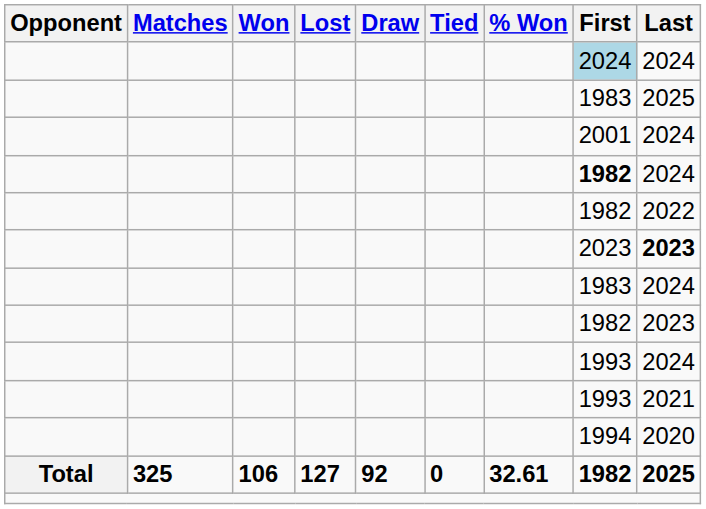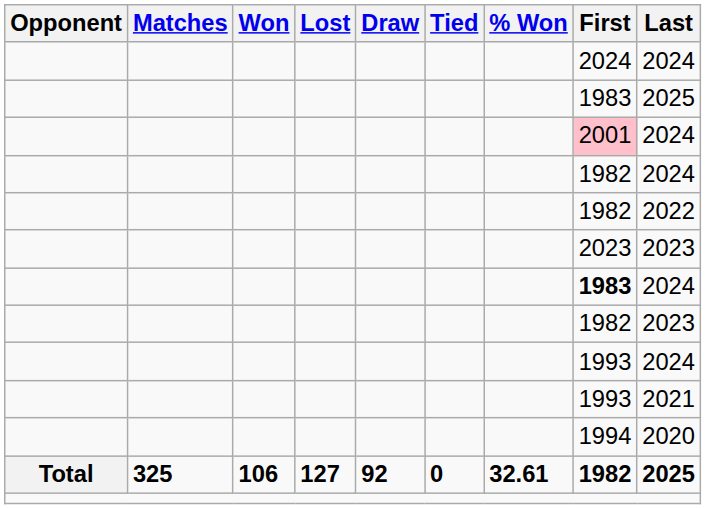(605, 60) lightblue background -> (605, 60) no background
(605, 135) no background -> (605, 135) pink background
(605, 173) bold -> (605, 173) normal
(669, 248) bold -> (669, 248) normal
(605, 286) normal -> (605, 286) bold
